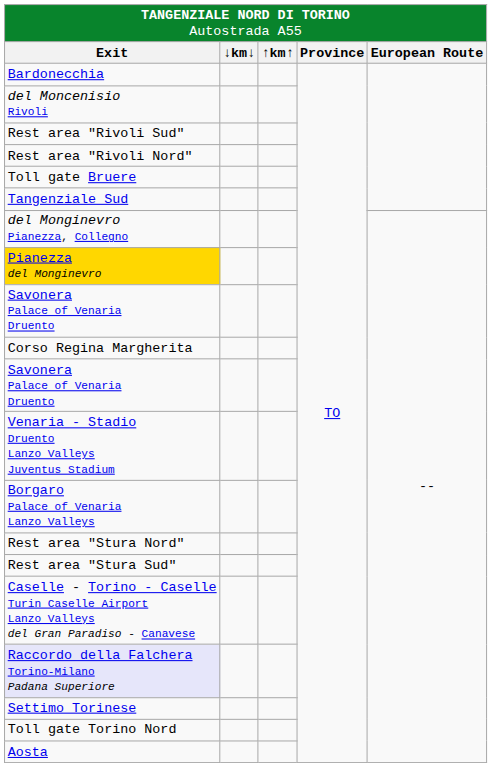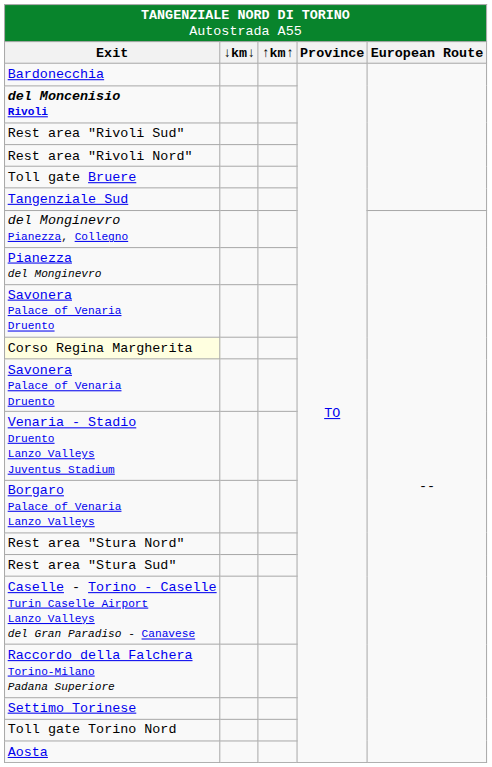(64, 104) normal -> (64, 104) bold
(55, 265) gold background -> (55, 265) no background
(100, 348) no background -> (100, 348) lightyellow background
(100, 670) lavender background -> (100, 670) no background
